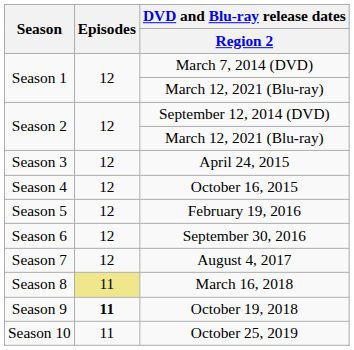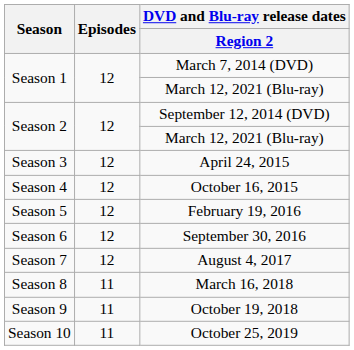(107, 284) khaki background -> (107, 284) no background
(107, 308) bold -> (107, 308) normal
